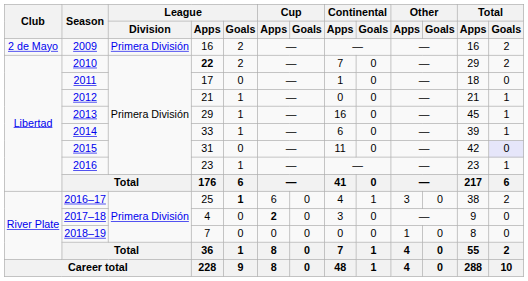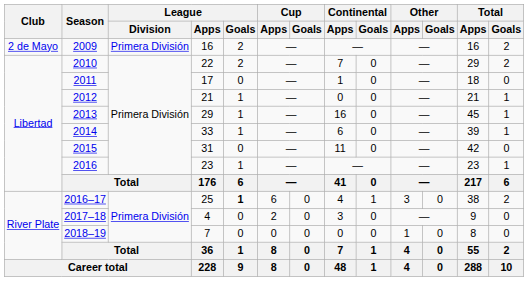(207, 64) bold -> (207, 64) normal
(506, 149) lavender background -> (506, 149) no background
(274, 217) bold -> (274, 217) normal
